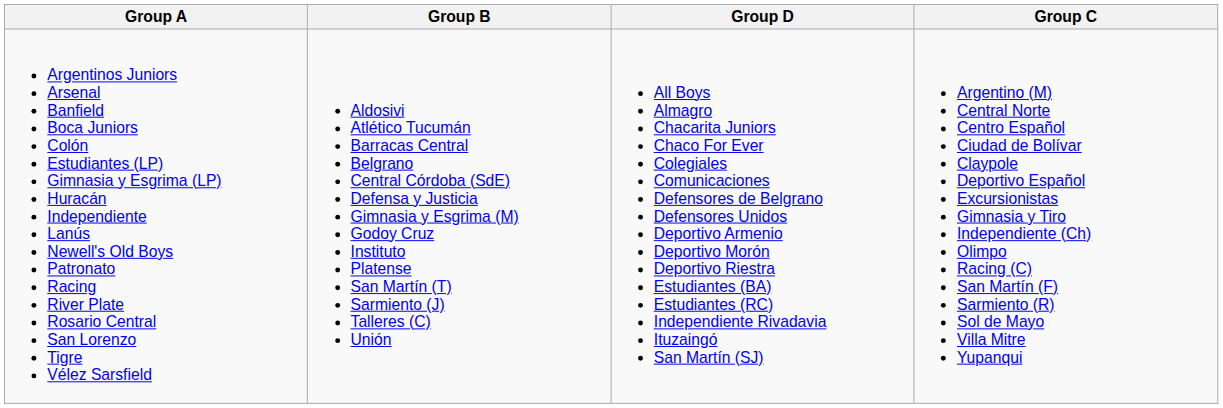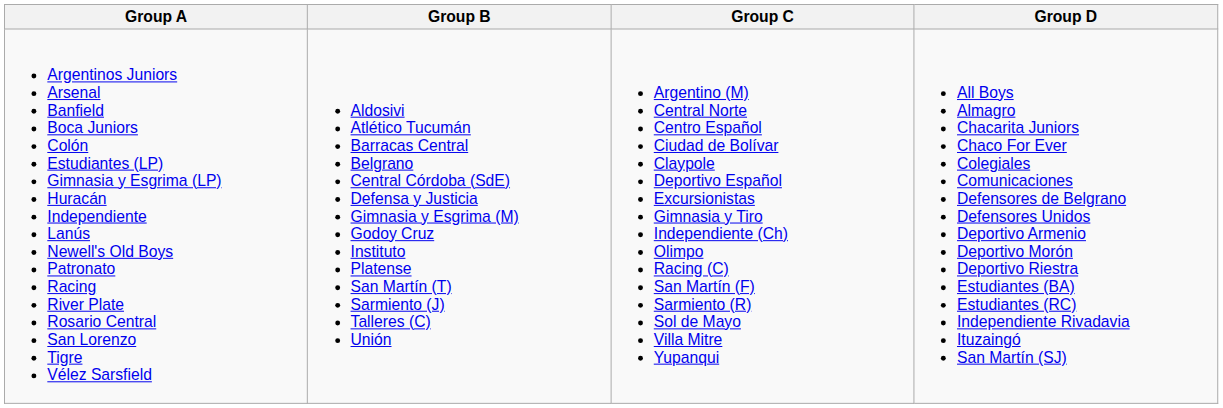columns swapped: (1066, 16) <-> (763, 16)
